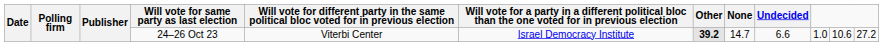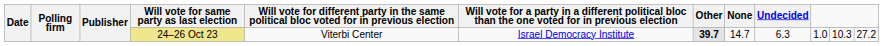(187, 34) no background -> (187, 34) khaki background
(709, 34) 39.2 -> (709, 34) 39.7
(783, 34) 6.6 -> (783, 34) 6.3
(842, 34) 10.6 -> (842, 34) 10.3
